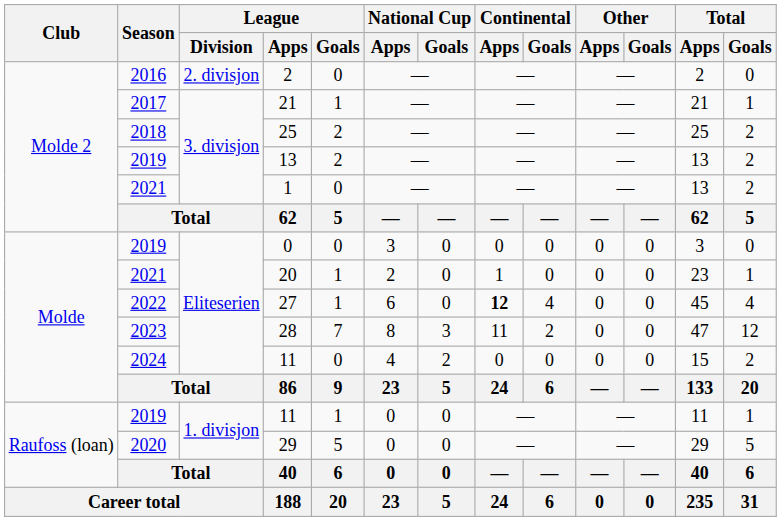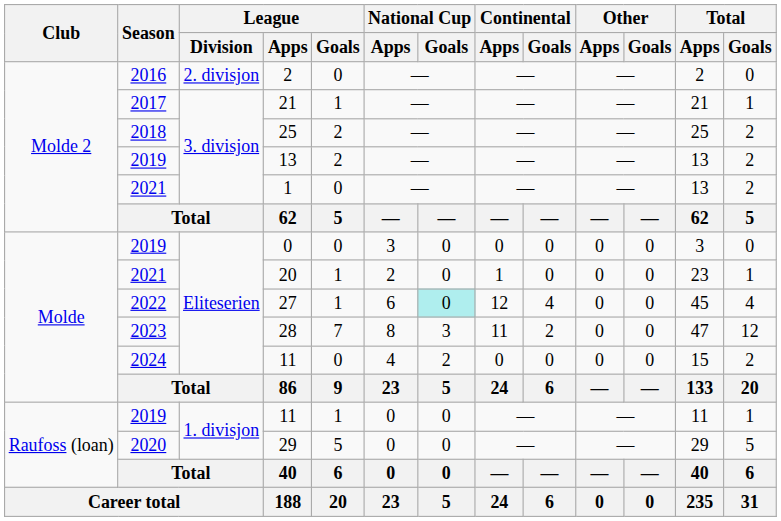(446, 302) no background -> (446, 302) paleturquoise background
(499, 302) bold -> (499, 302) normal
